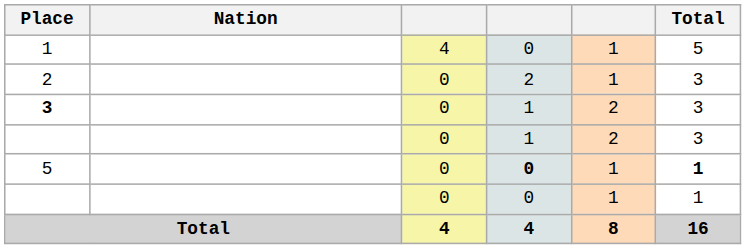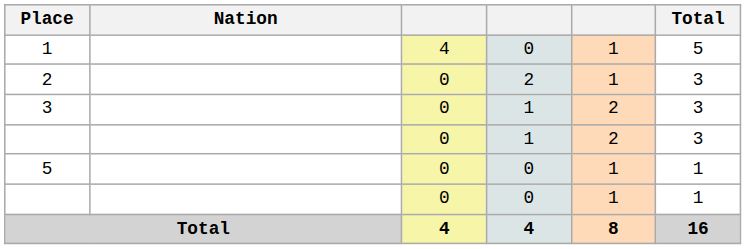(47, 109) bold -> (47, 109) normal
(529, 169) bold -> (529, 169) normal
(698, 169) bold -> (698, 169) normal
